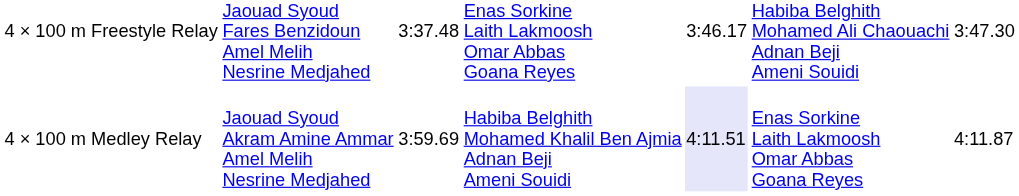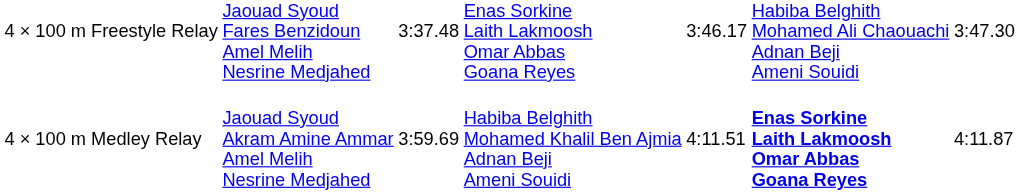(716, 138) lavender background -> (716, 138) no background
(816, 149) normal -> (822, 149) bold
